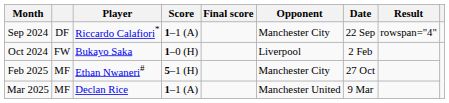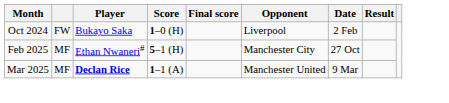- row: (28, 32)
(102, 89) normal -> (103, 68) bold
